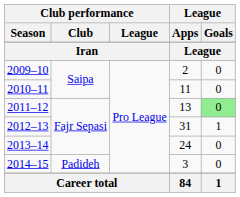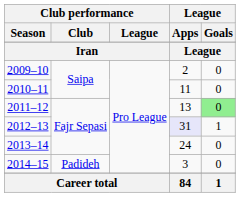(185, 126) no background -> (185, 126) lavender background
